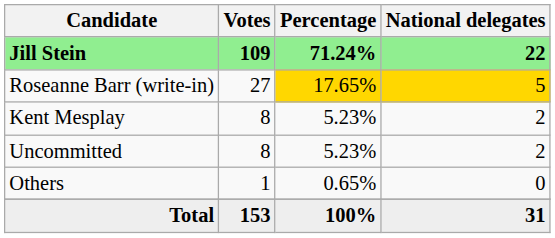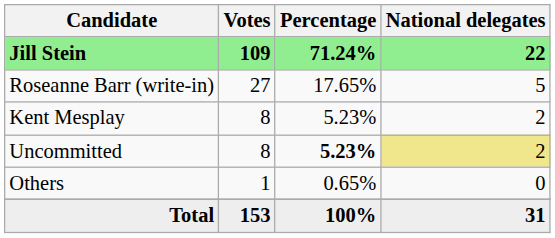(345, 85) gold background -> (345, 85) no background
(540, 85) gold background -> (540, 85) no background
(350, 150) normal -> (348, 150) bold
(540, 150) no background -> (540, 150) khaki background
